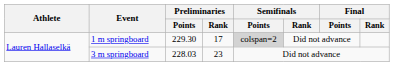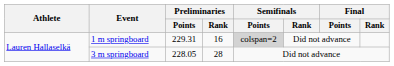(184, 40) 229.30 -> (184, 40) 229.31
(218, 40) 17 -> (218, 40) 16
(184, 54) 228.03 -> (184, 54) 228.05
(218, 54) 23 -> (218, 54) 28
